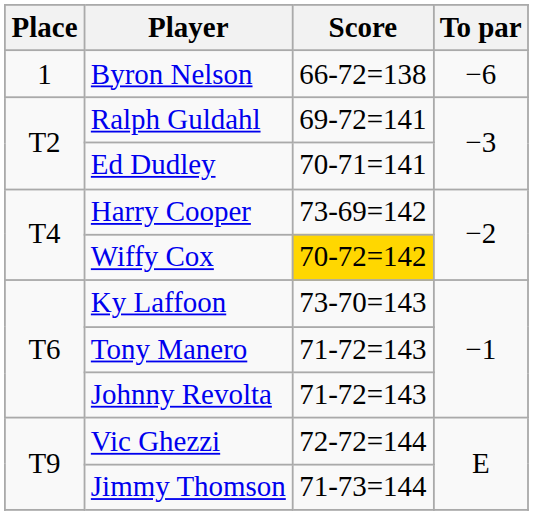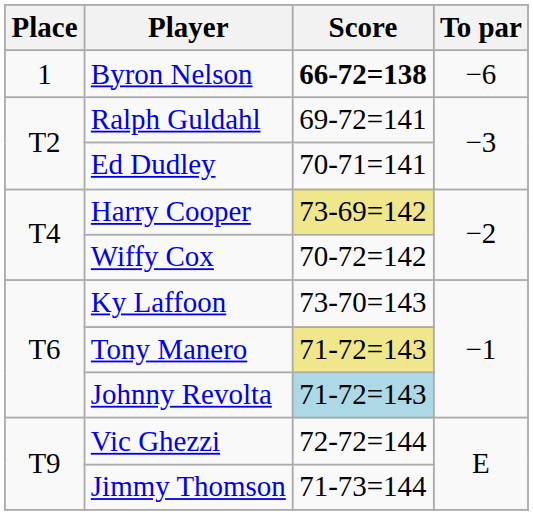(363, 73) normal -> (363, 73) bold
(363, 211) no background -> (363, 211) khaki background
(363, 257) gold background -> (363, 257) no background
(363, 348) no background -> (363, 348) khaki background
(363, 394) no background -> (363, 394) lightblue background
